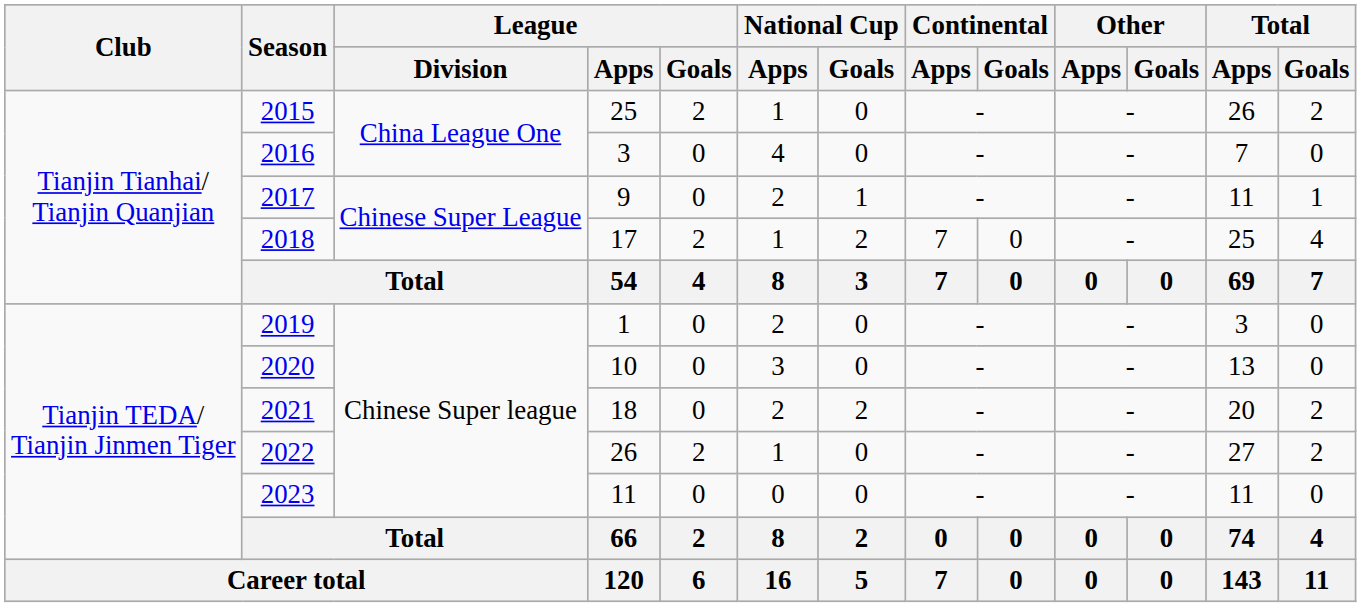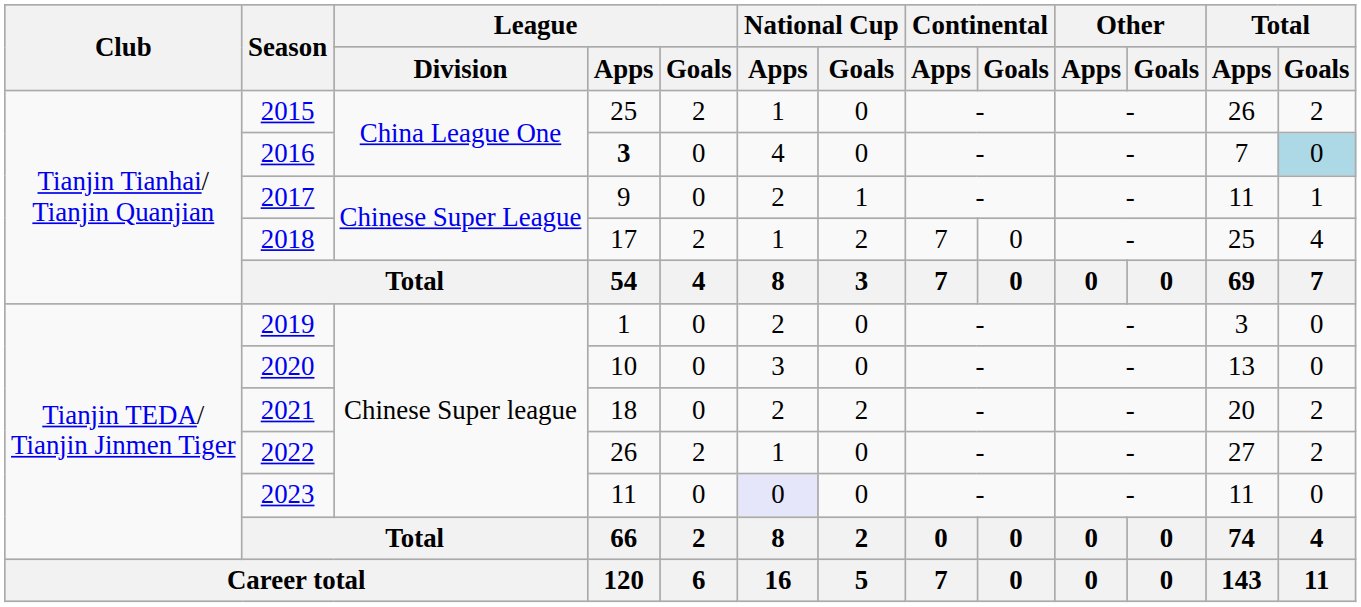(624, 153) normal -> (624, 153) bold
(1317, 153) no background -> (1317, 153) lightblue background
(778, 494) no background -> (778, 494) lavender background
